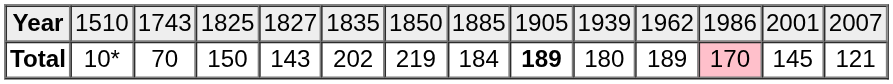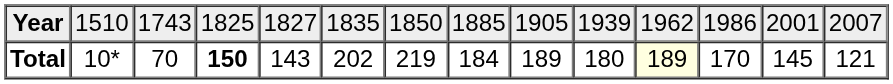(227, 59) normal -> (227, 59) bold
(542, 59) bold -> (542, 59) normal
(667, 59) no background -> (667, 59) lightyellow background
(730, 59) pink background -> (730, 59) no background
